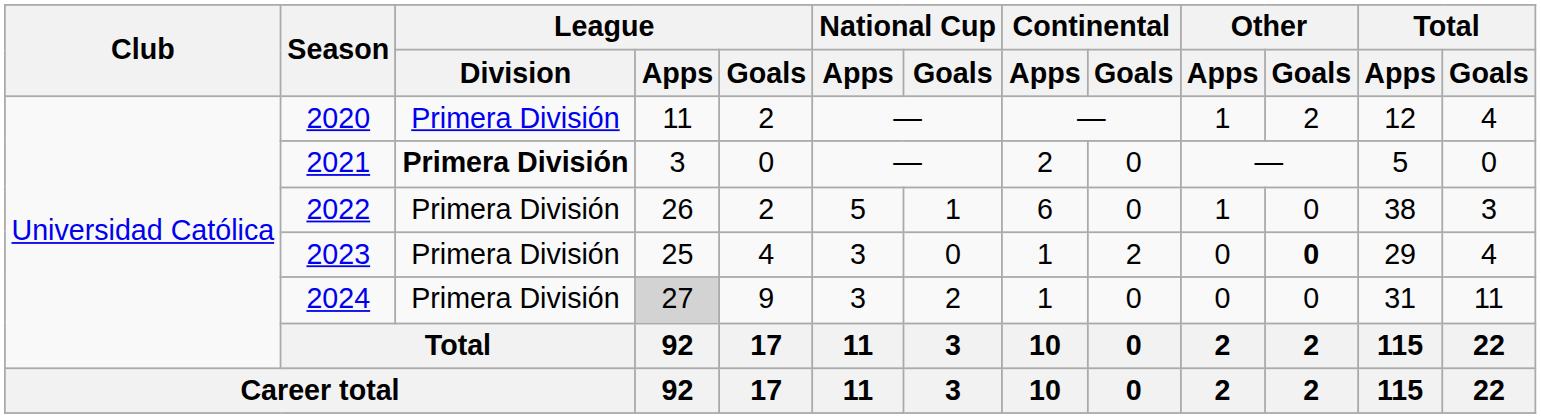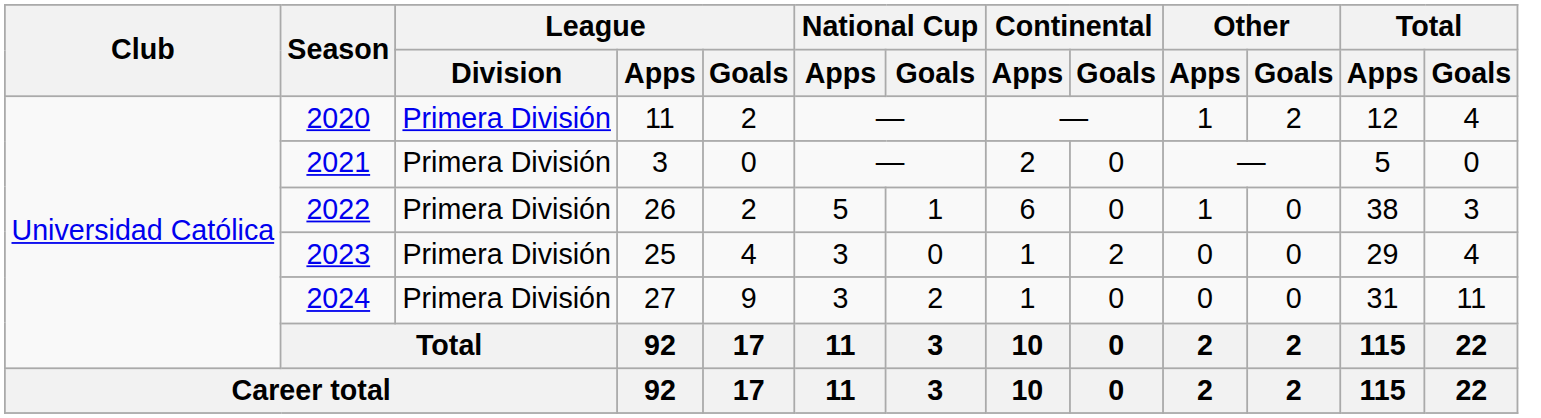(515, 163) bold -> (507, 163) normal
(1311, 254) bold -> (1294, 254) normal
(677, 299) lightgrey background -> (660, 299) no background
